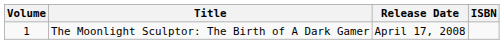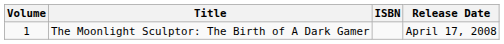columns swapped: (420, 13) <-> (484, 13)
